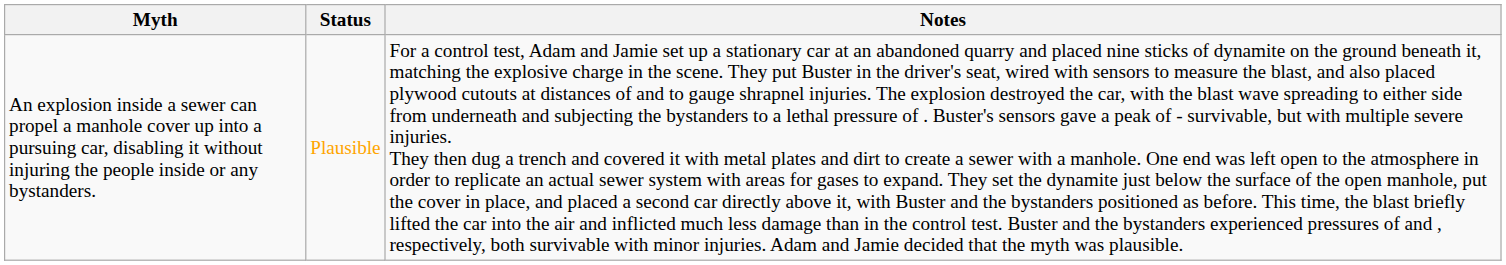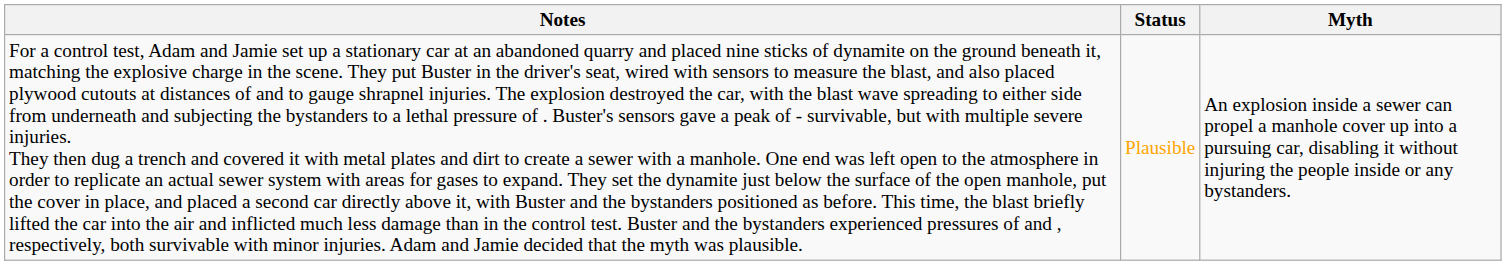columns swapped: (155, 19) <-> (943, 19)
